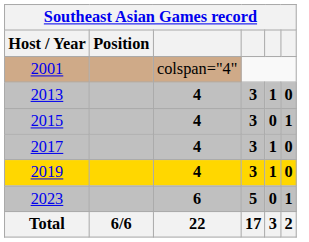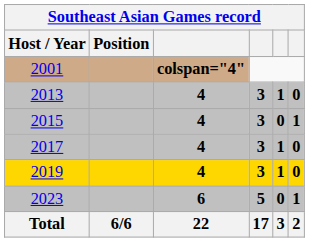(197, 69) normal -> (201, 69) bold
